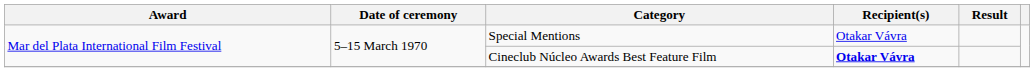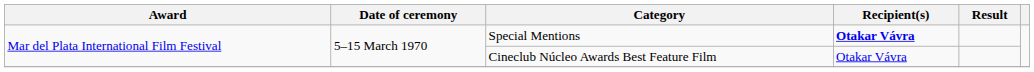(871, 35) normal -> (875, 35) bold
(875, 56) bold -> (871, 56) normal
